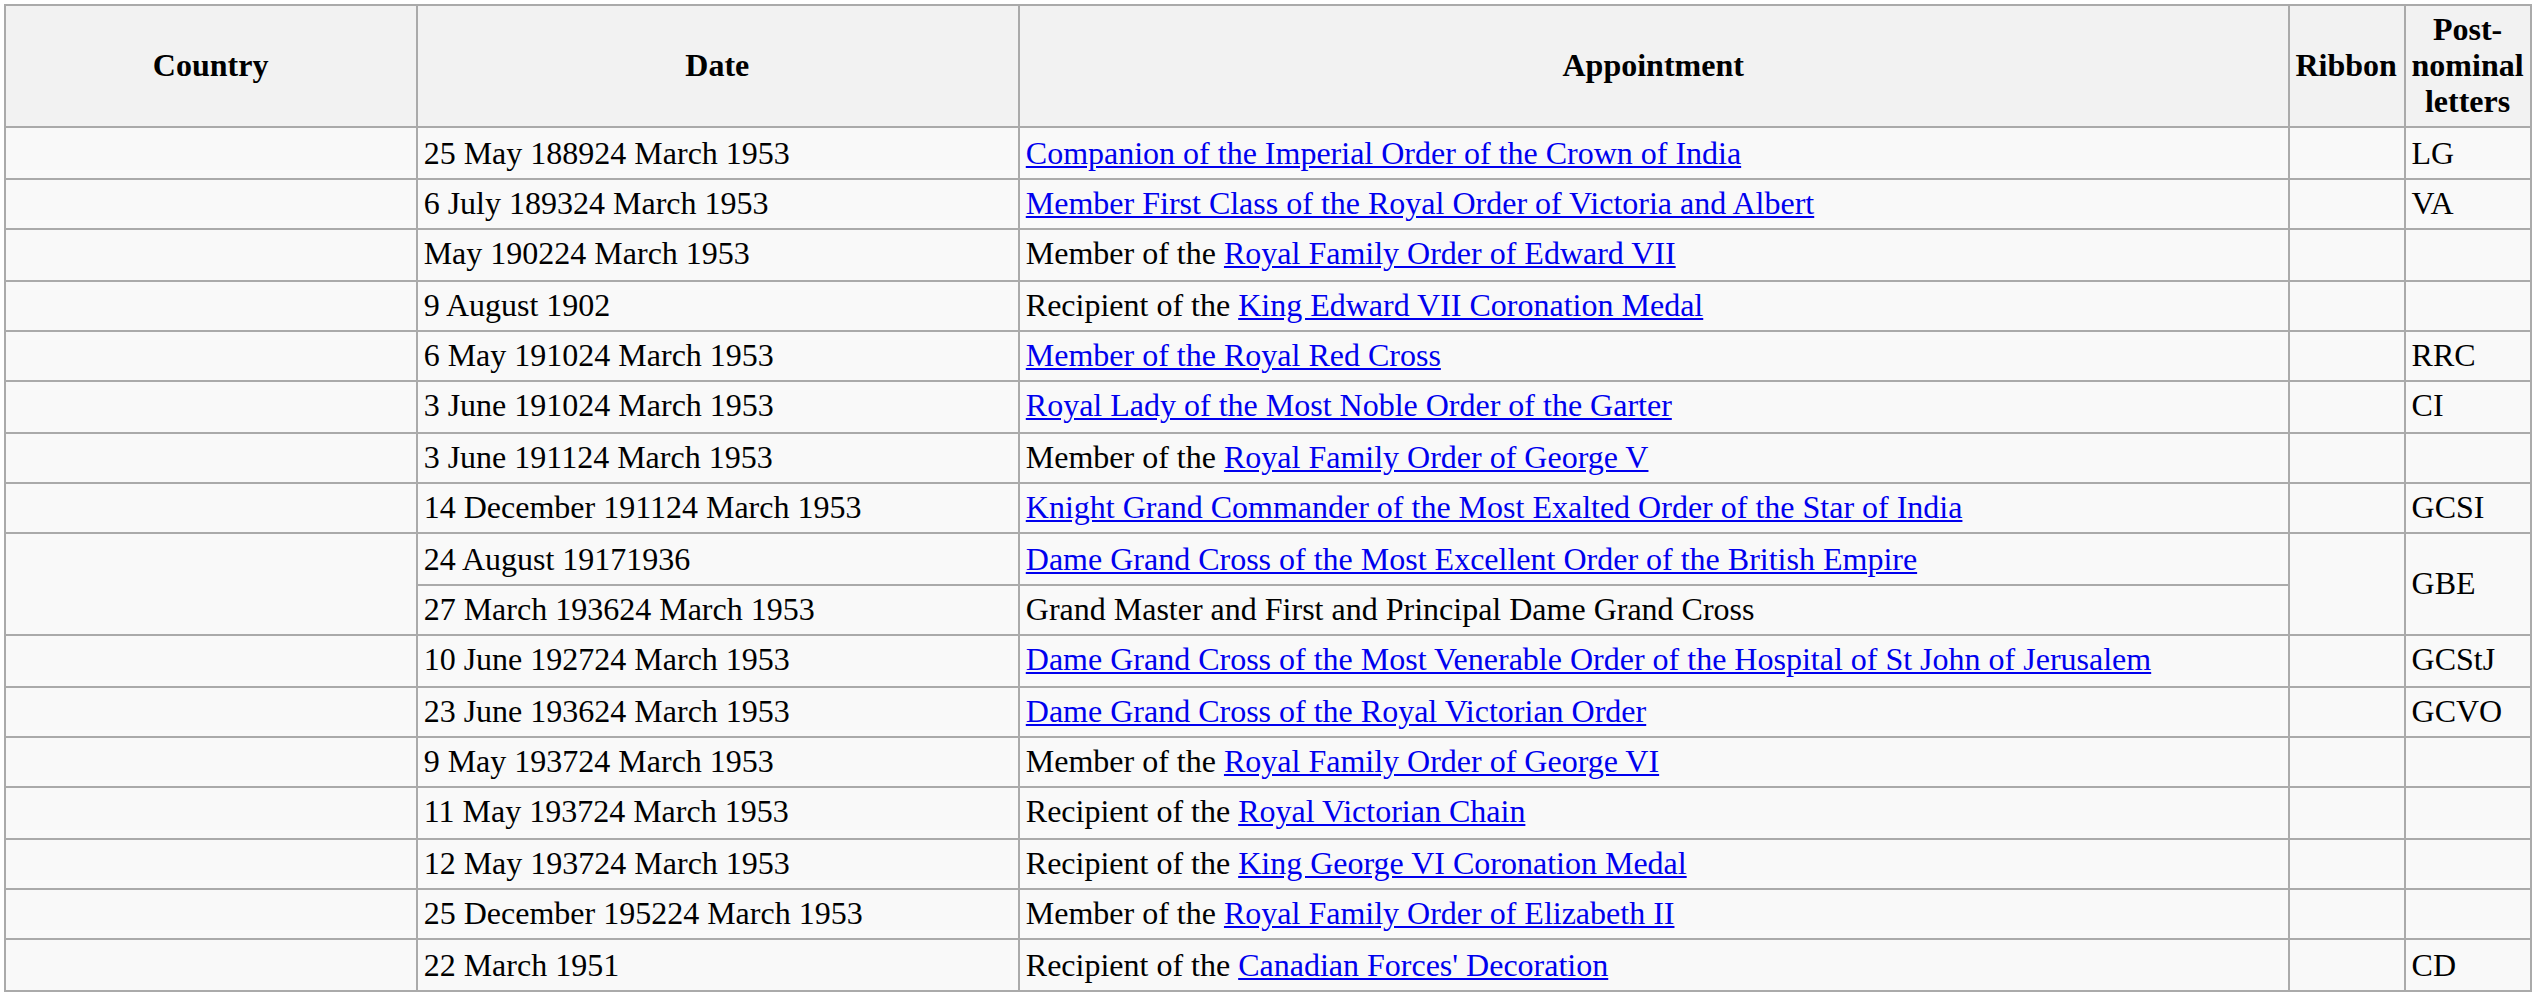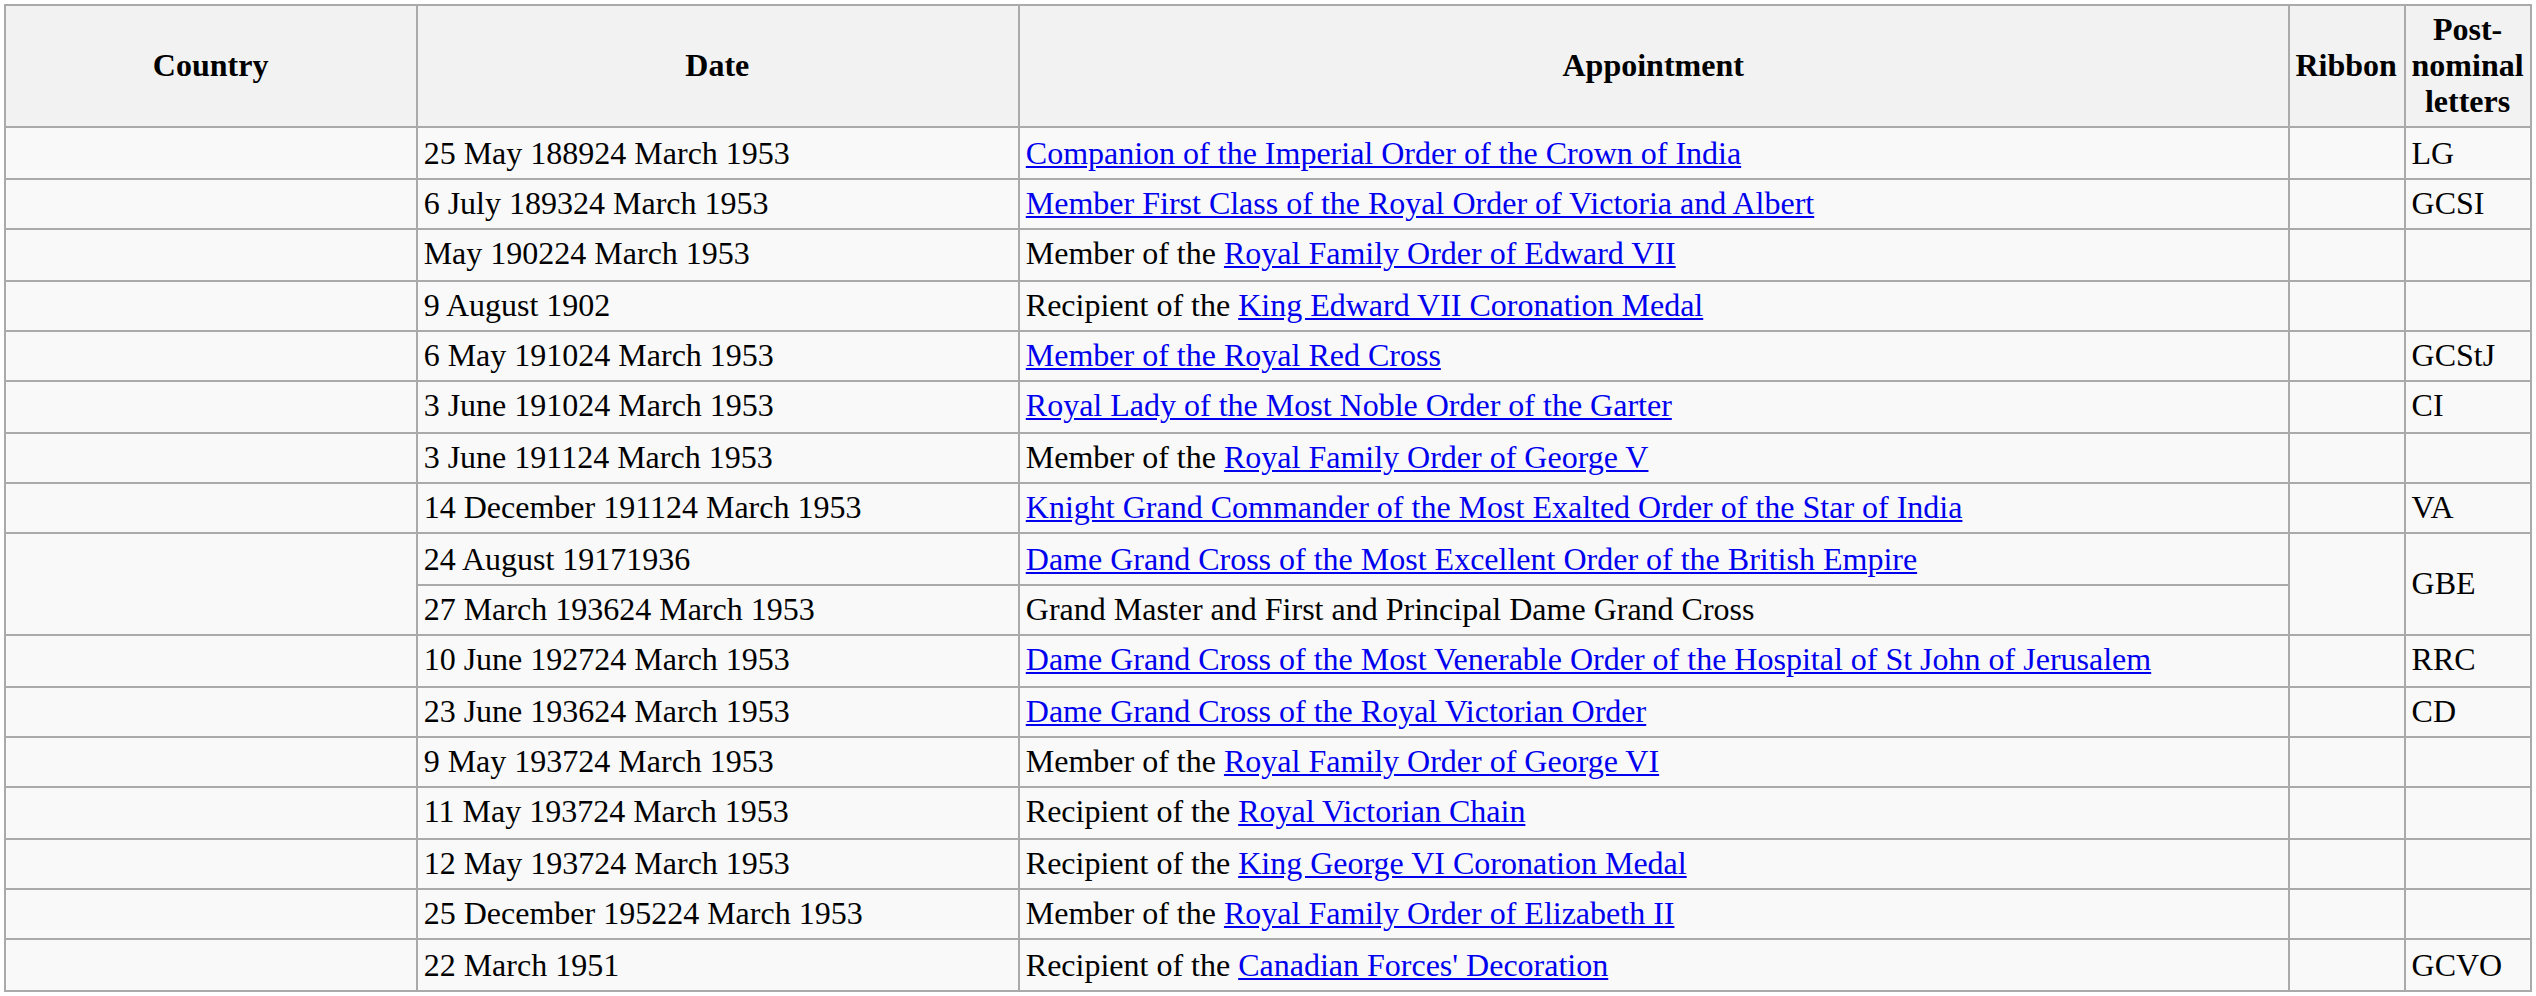(2433, 203) VA -> (2448, 203) GCSI
(2444, 355) RRC -> (2453, 355) GCStJ
(2448, 507) GCSI -> (2433, 507) VA
(2453, 660) GCStJ -> (2444, 660) RRC
(2457, 710) GCVO -> (2434, 710) CD
(2434, 964) CD -> (2457, 964) GCVO
